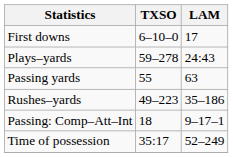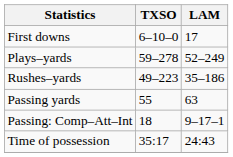(200, 57) 24:43 -> (205, 57) 52–249
rows swapped: (44, 99) <-> (44, 78)
(205, 141) 52–249 -> (200, 141) 24:43
